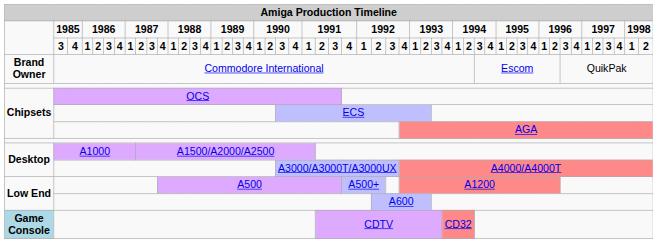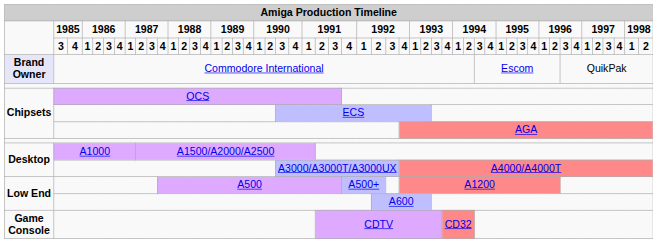(29, 69) no background -> (29, 69) lavender background
(29, 224) lightblue background -> (29, 224) no background
